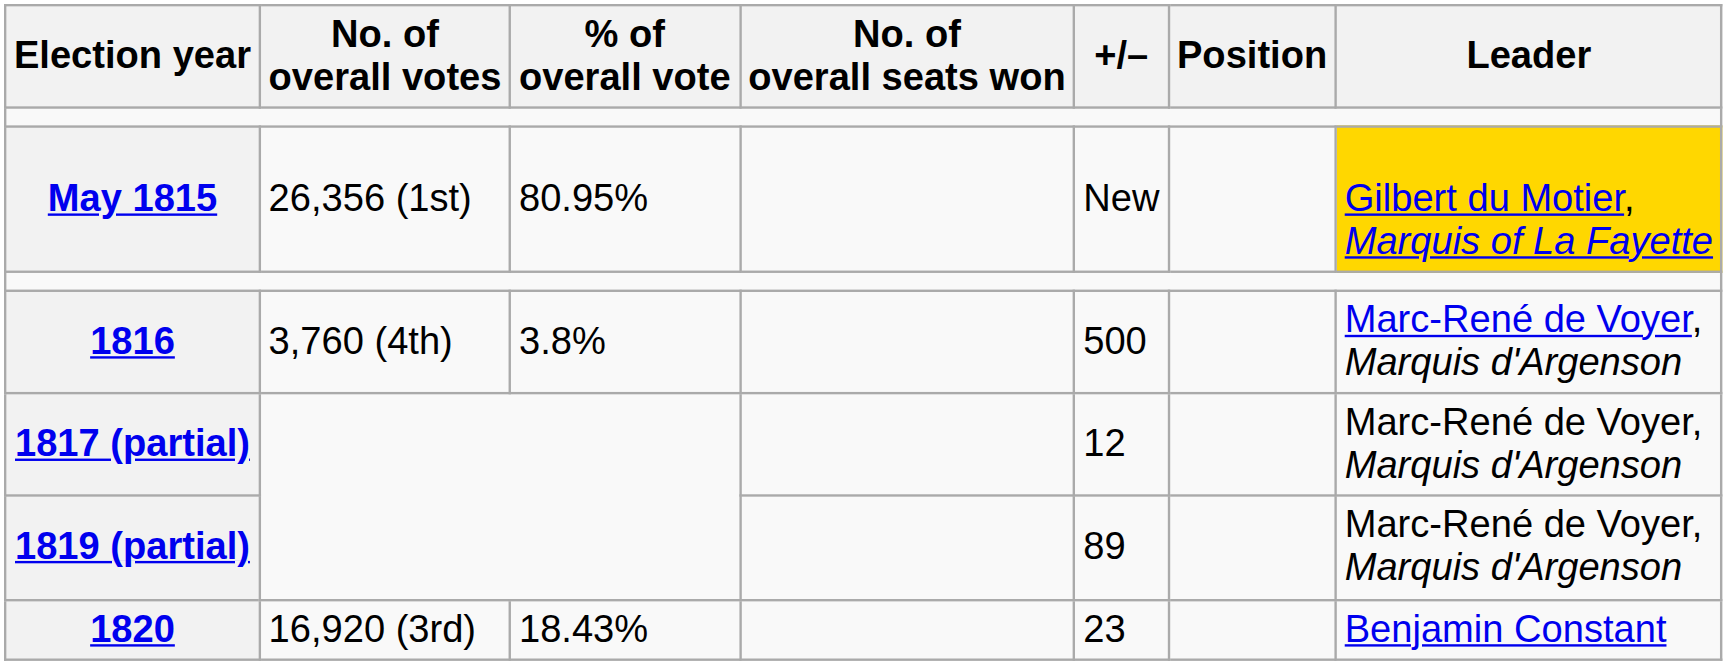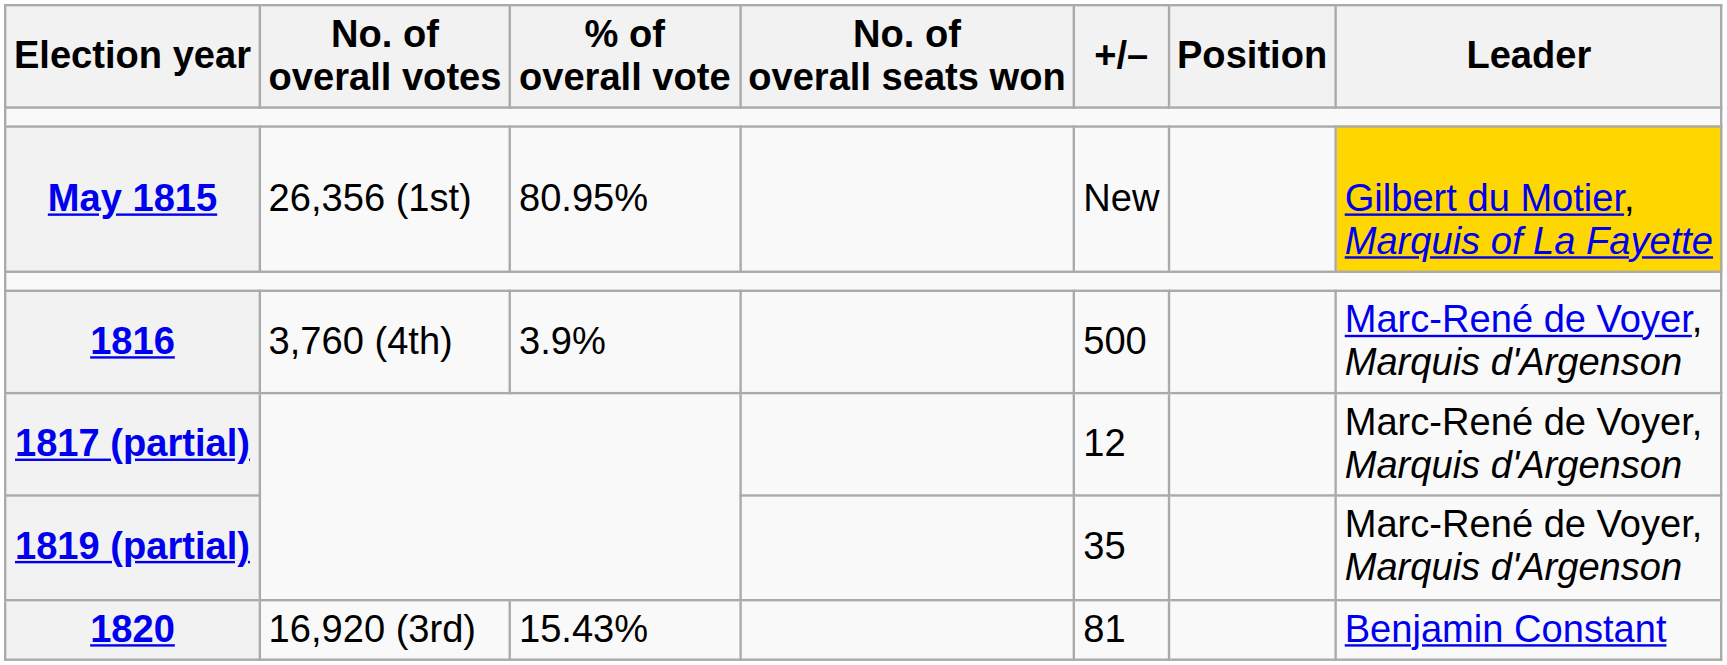(562, 340) 3.8% -> (562, 340) 3.9%
(1104, 546) 89 -> (1104, 546) 35
(584, 628) 18.43% -> (584, 628) 15.43%
(1104, 628) 23 -> (1104, 628) 81
